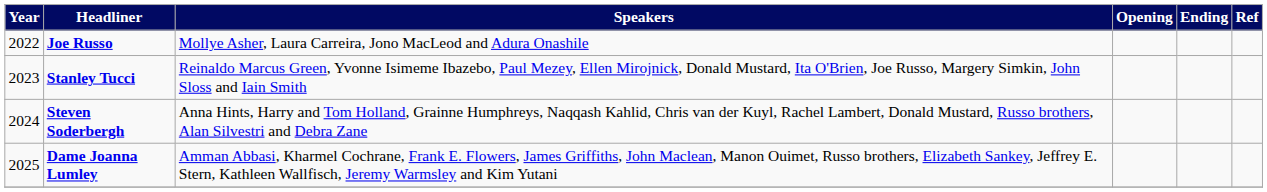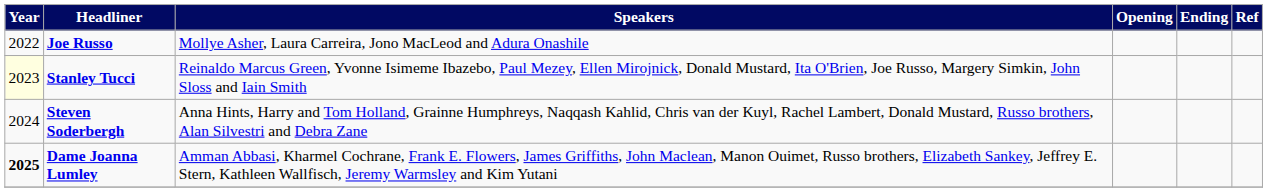(24, 77) no background -> (24, 77) lightyellow background
(24, 165) normal -> (24, 165) bold
